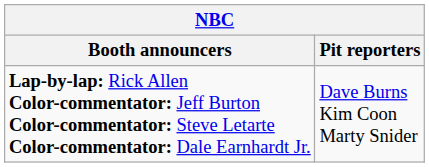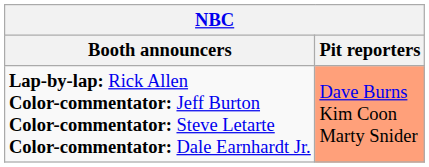(369, 114) no background -> (369, 114) lightsalmon background
